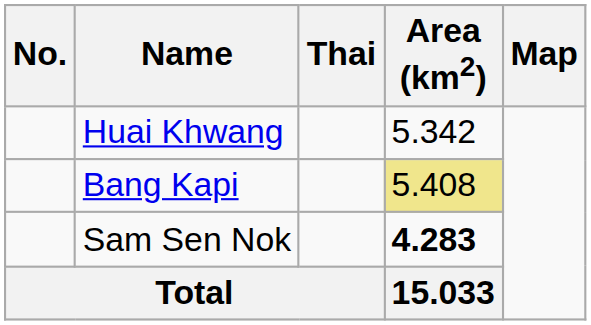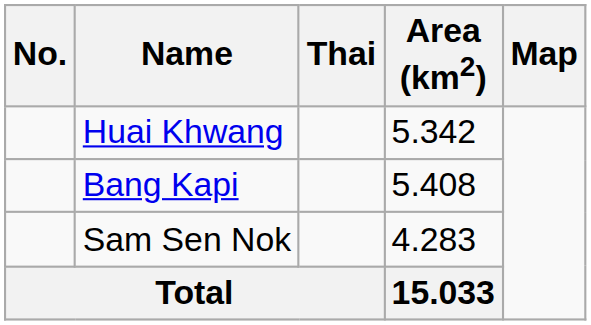(443, 186) khaki background -> (443, 186) no background
(443, 240) bold -> (443, 240) normal
